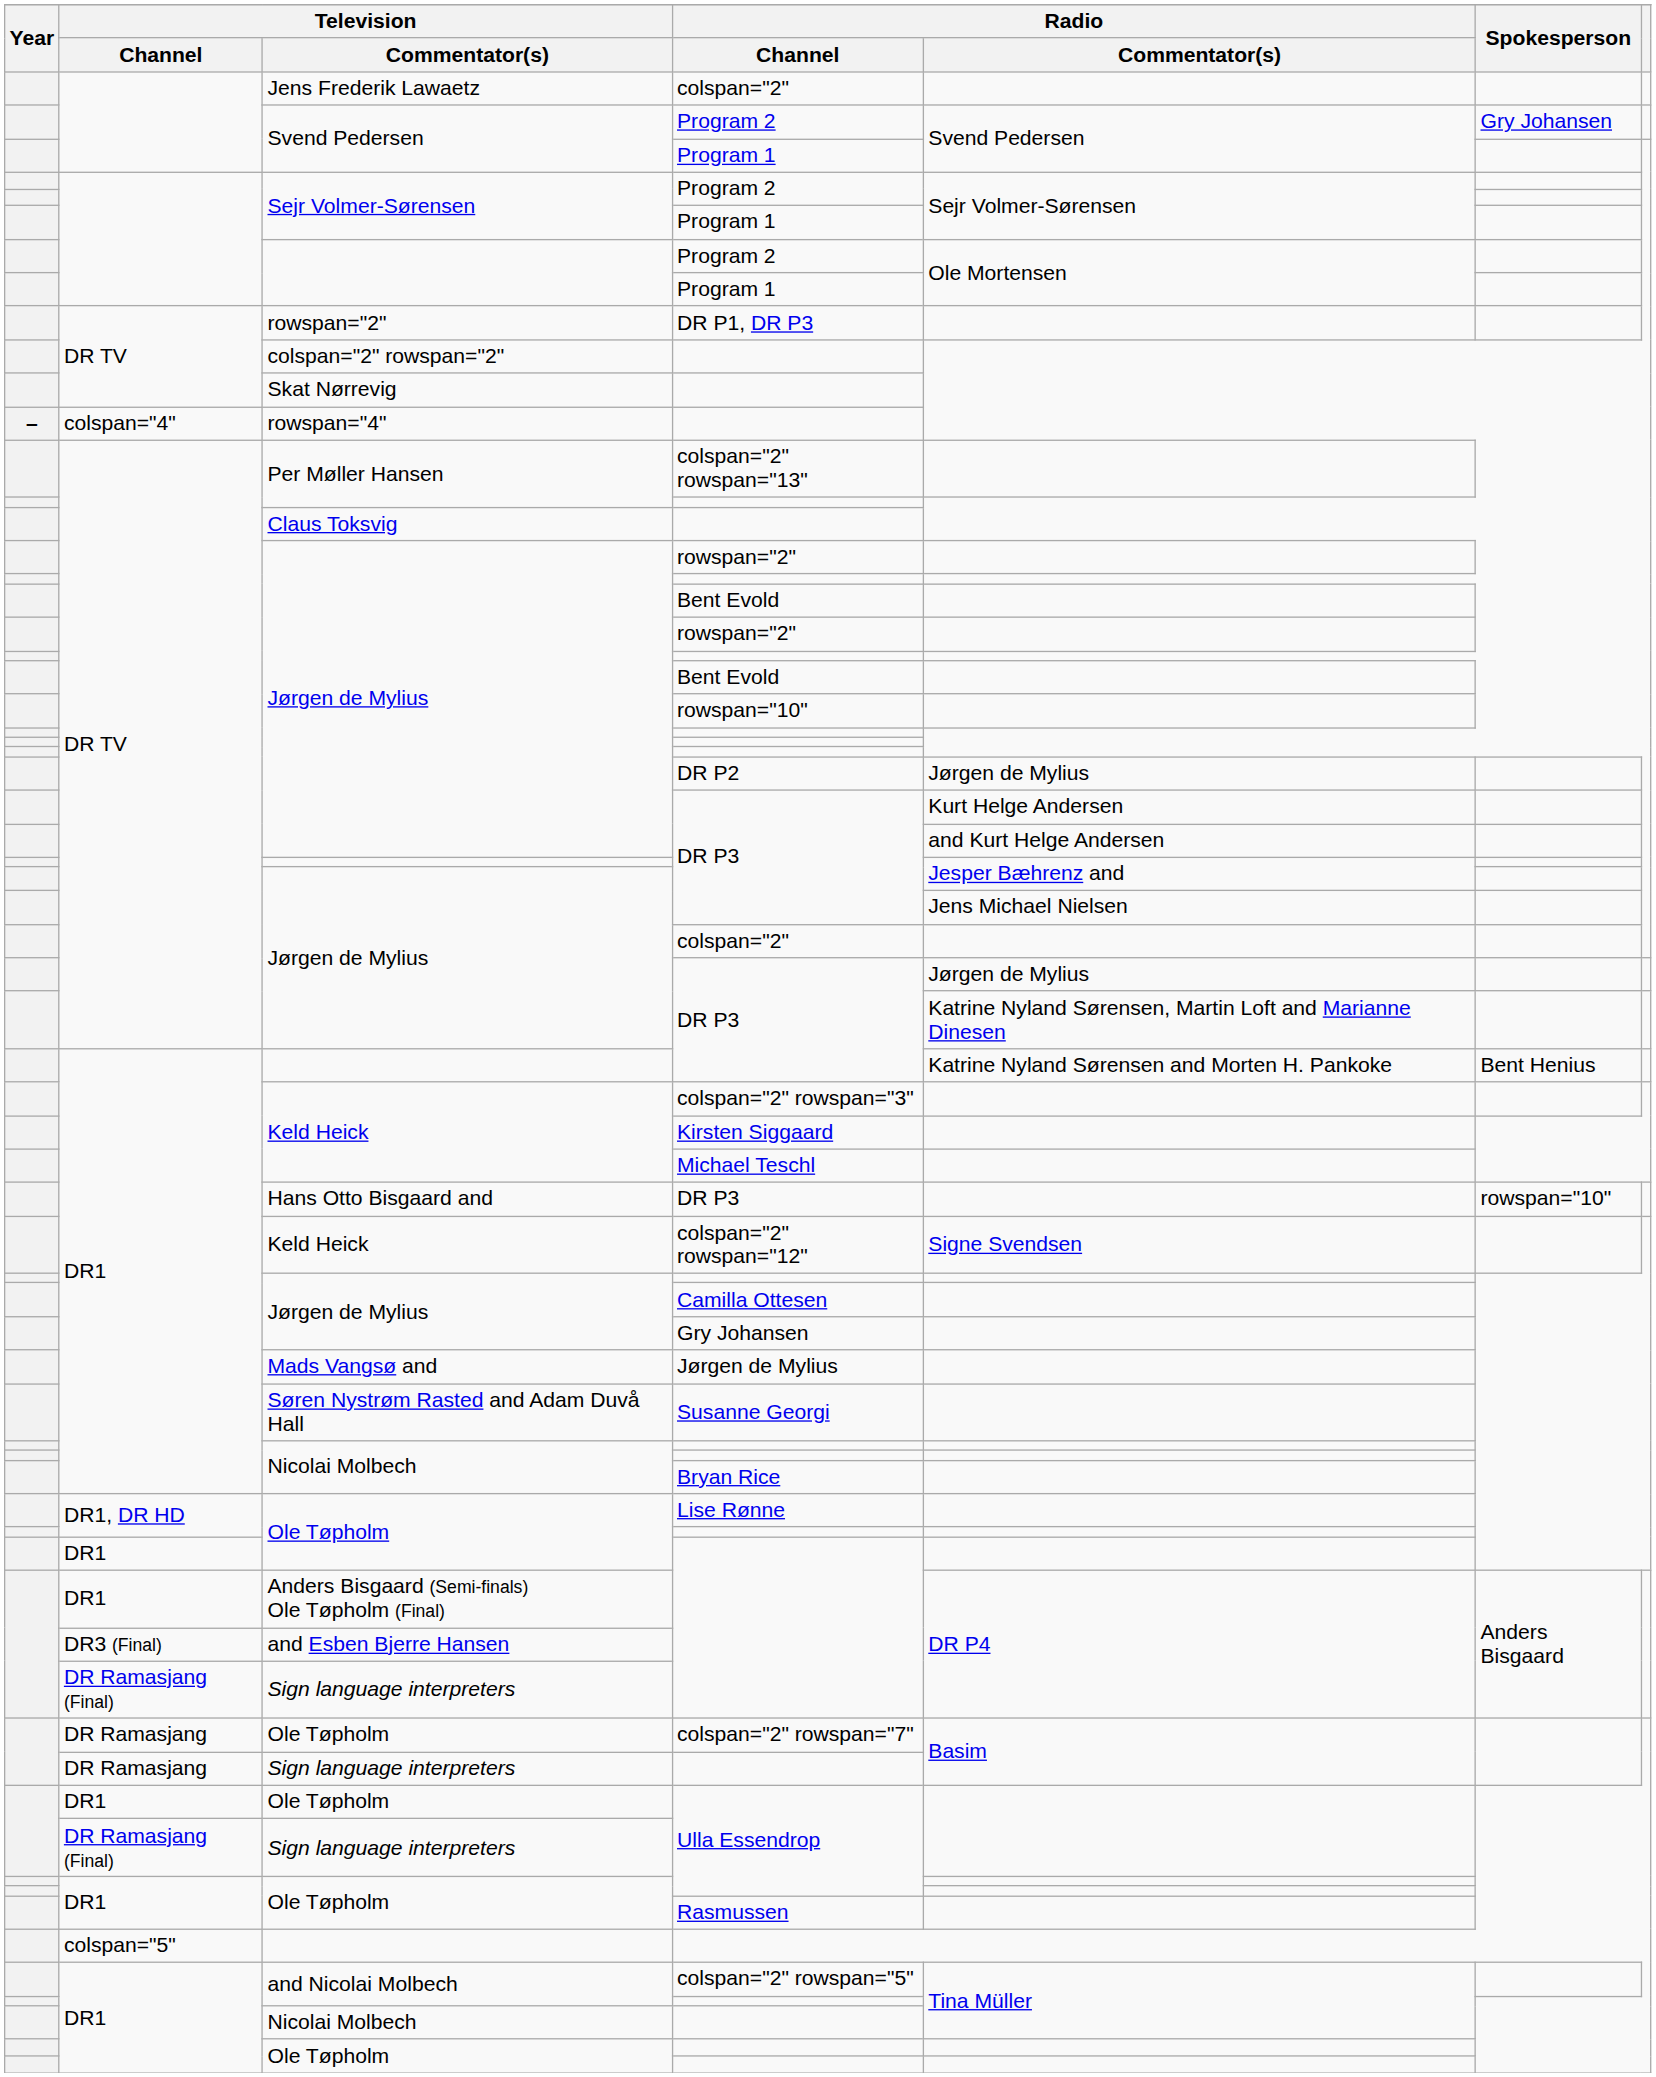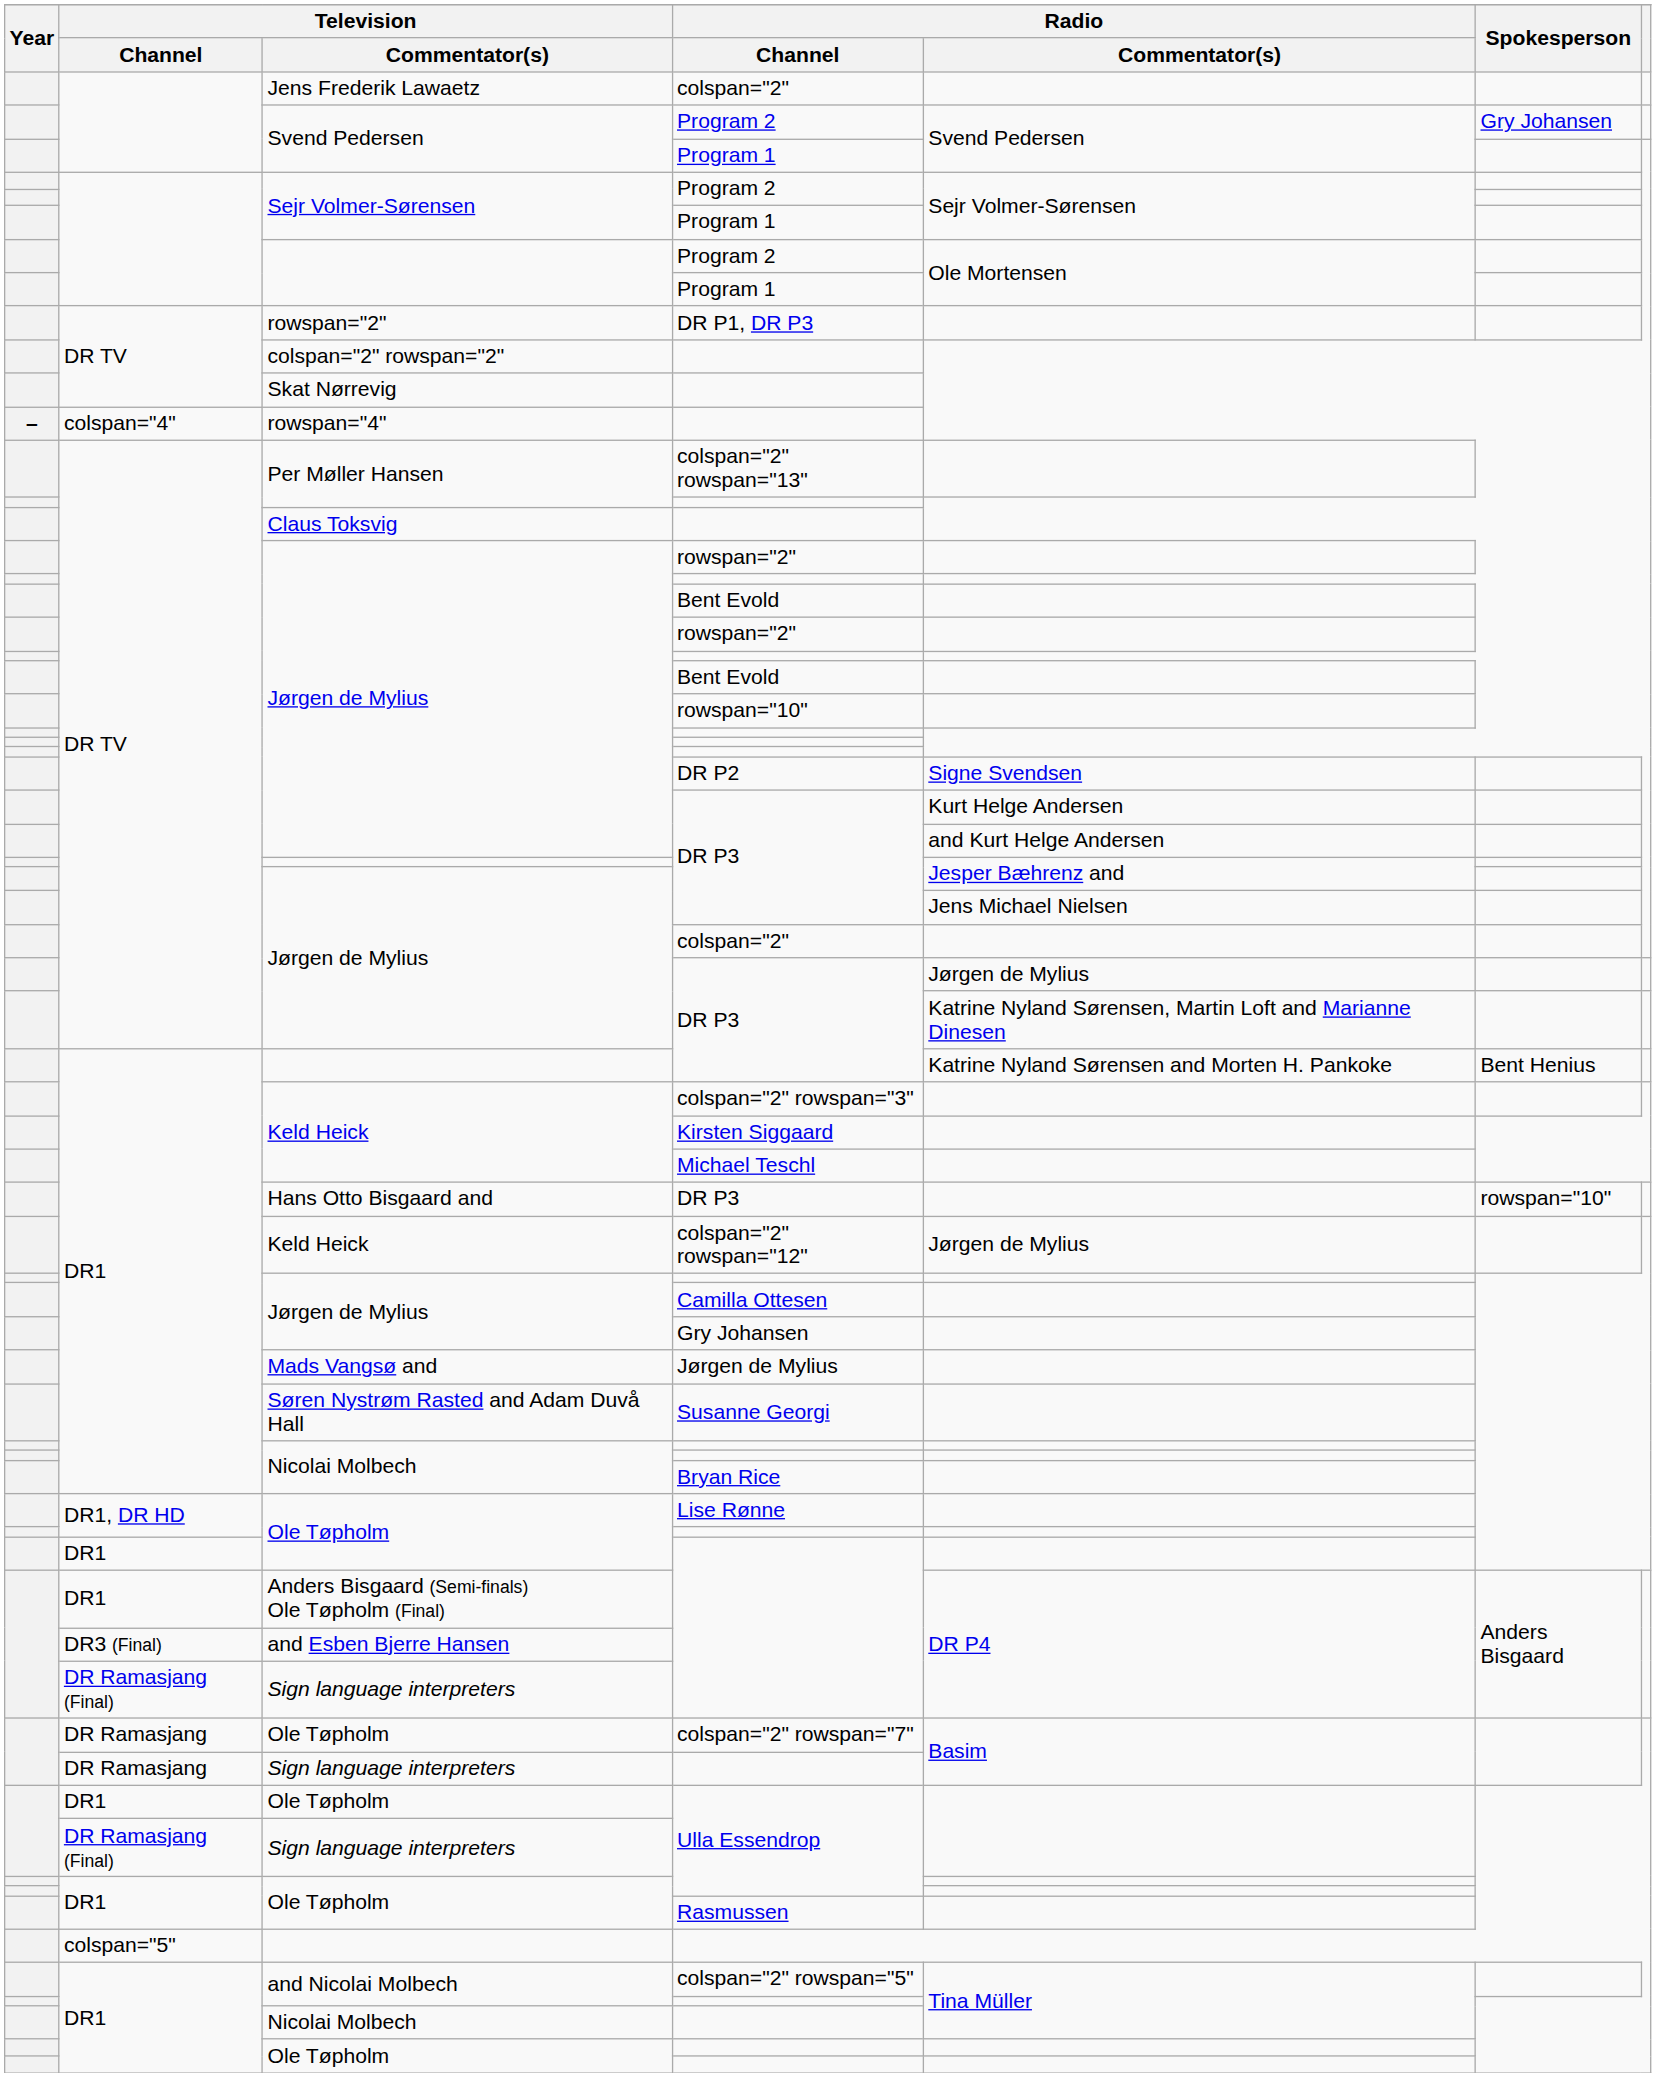(1009, 773) Jørgen de Mylius -> (1005, 773) Signe Svendsen
(1005, 1244) Signe Svendsen -> (1009, 1244) Jørgen de Mylius
